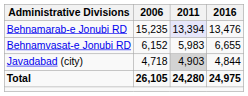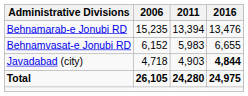(188, 29) lavender background -> (188, 29) no background
(191, 62) lightgrey background -> (191, 62) no background
(228, 62) normal -> (228, 62) bold
